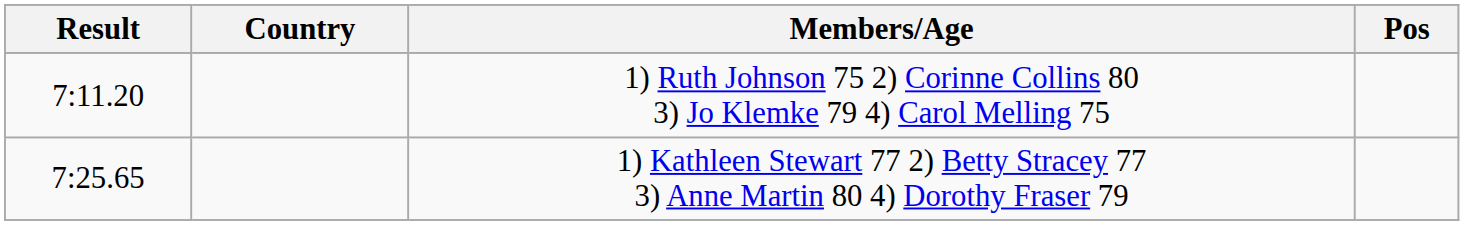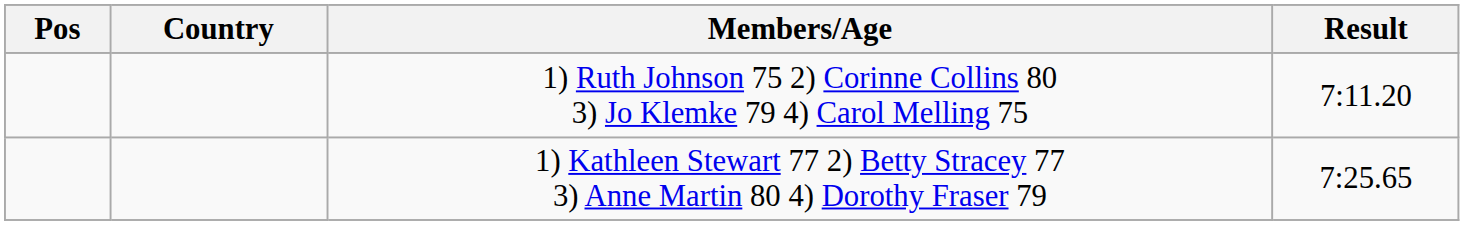columns swapped: (1407, 28) <-> (98, 28)
